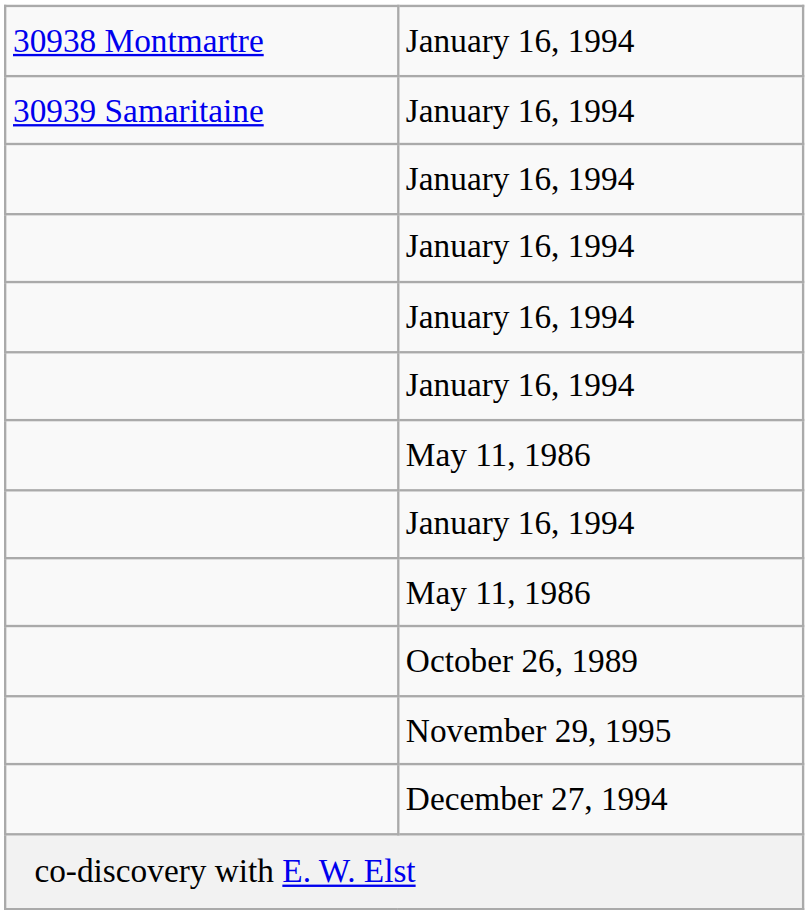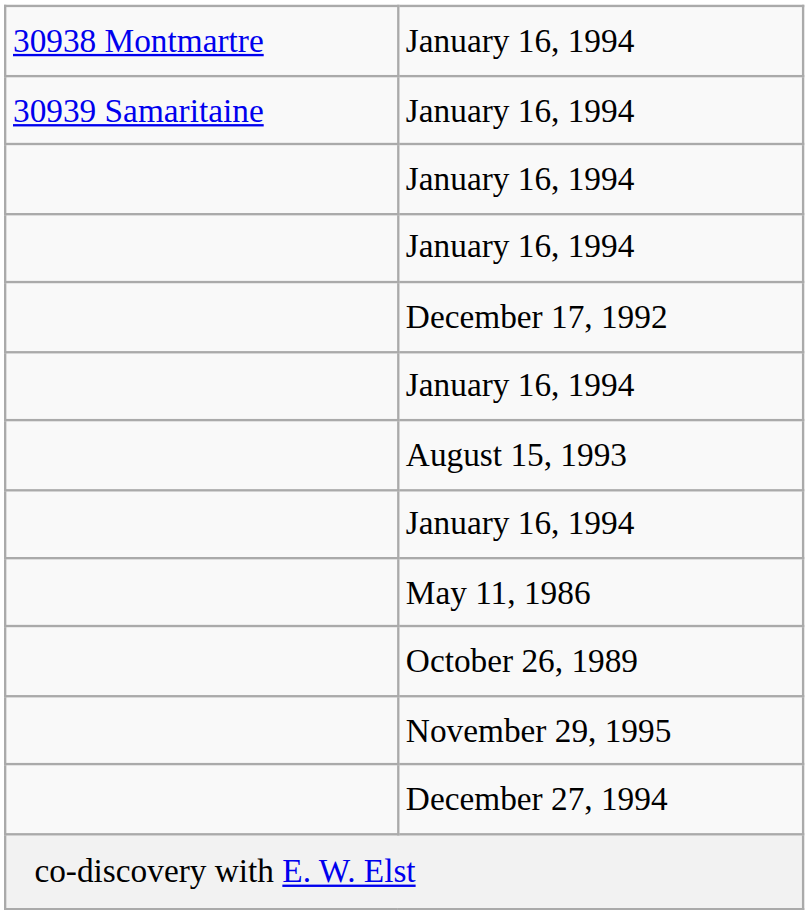(520, 316) January 16, 1994 -> (537, 316) December 17, 1992
(498, 454) May 11, 1986 -> (516, 454) August 15, 1993
